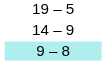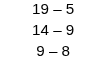(53, 51) paleturquoise background -> (53, 51) no background
